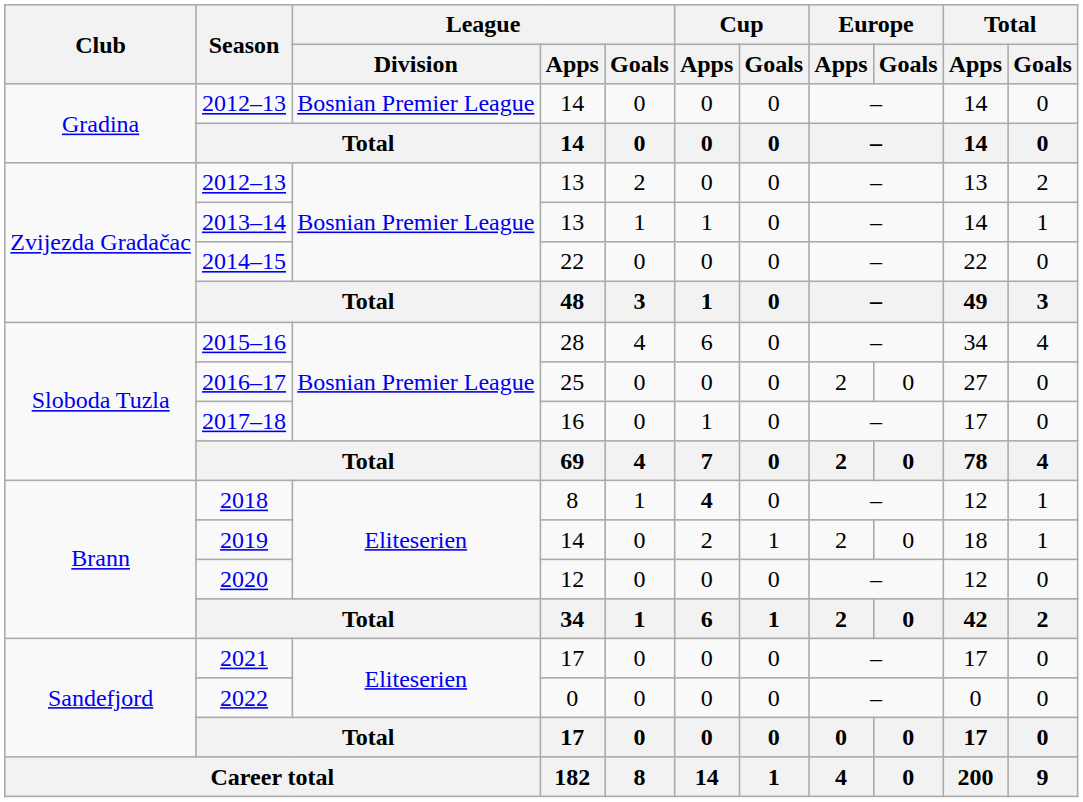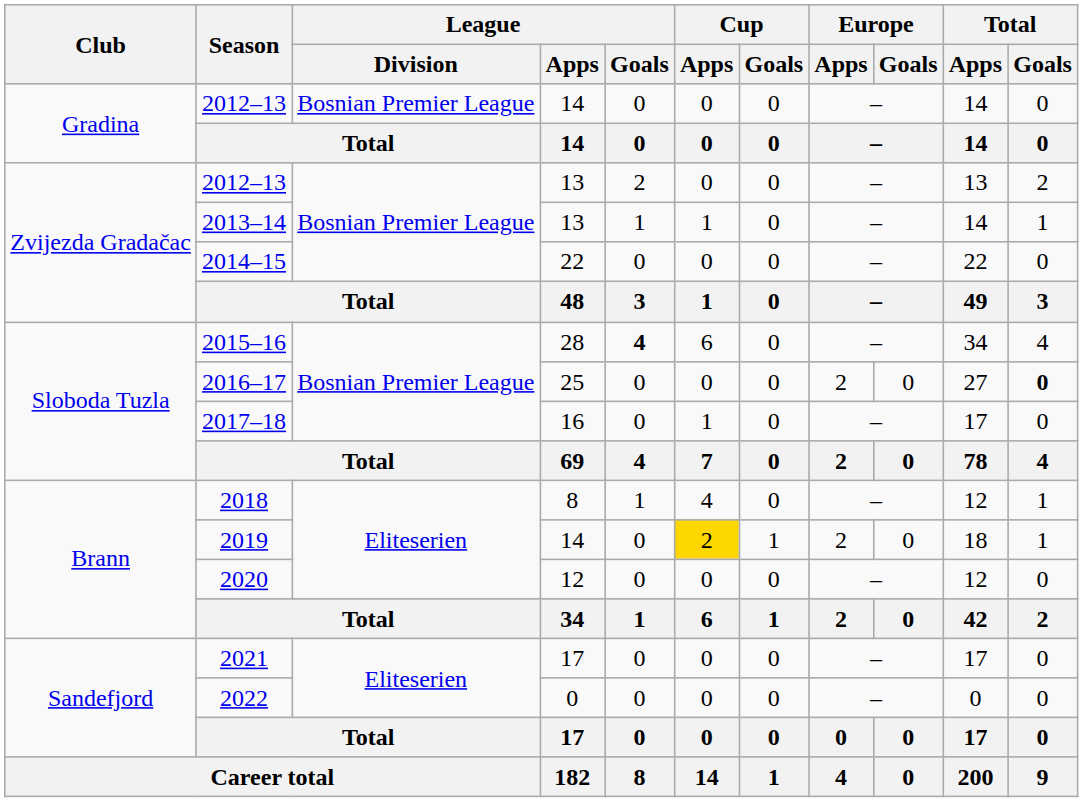(639, 341) normal -> (639, 341) bold
(1043, 380) normal -> (1043, 380) bold
(707, 499) bold -> (707, 499) normal
(707, 539) no background -> (707, 539) gold background
